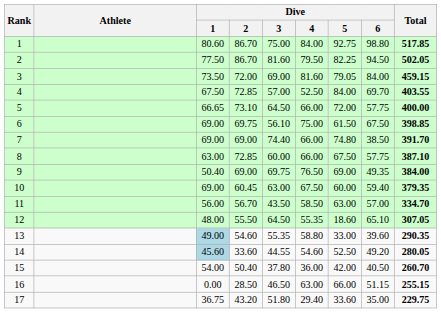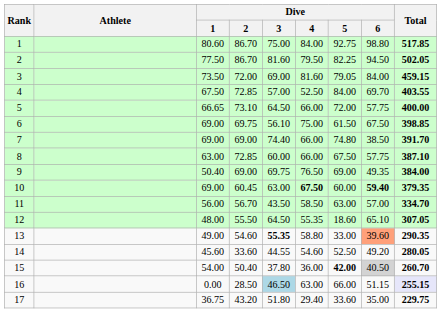(312, 188) normal -> (312, 188) bold
(378, 188) normal -> (378, 188) bold
(213, 236) lightblue background -> (213, 236) no background
(279, 236) normal -> (279, 236) bold
(378, 236) no background -> (378, 236) lightsalmon background
(213, 252) lightblue background -> (213, 252) no background
(345, 268) normal -> (345, 268) bold
(378, 268) no background -> (378, 268) lightgrey background
(279, 284) no background -> (279, 284) lightblue background
(416, 284) no background -> (416, 284) lavender background
